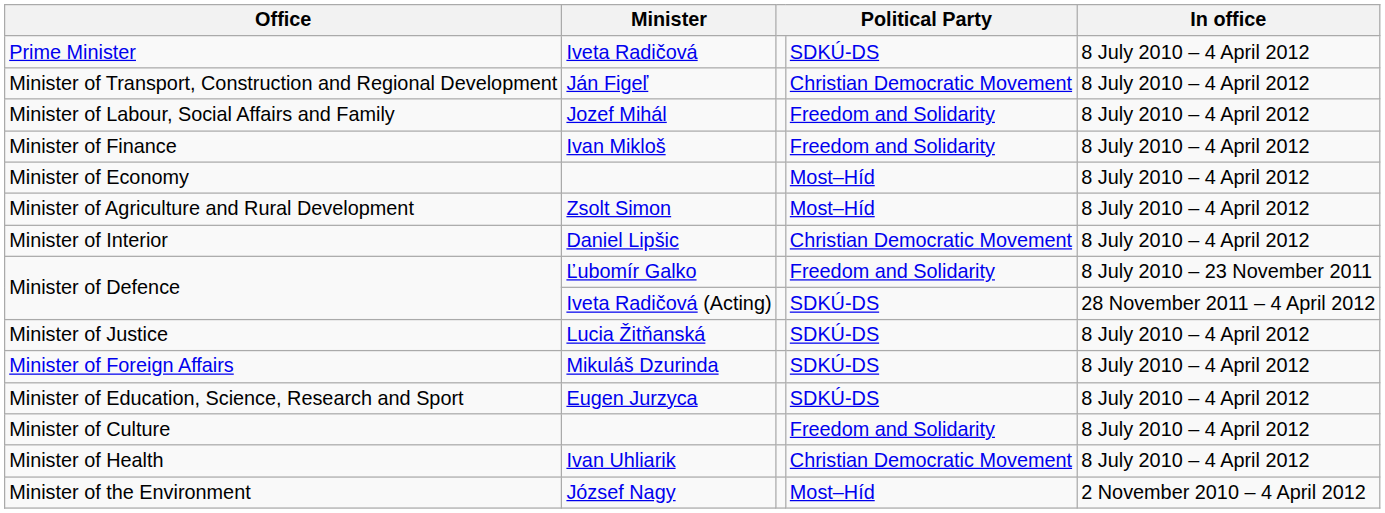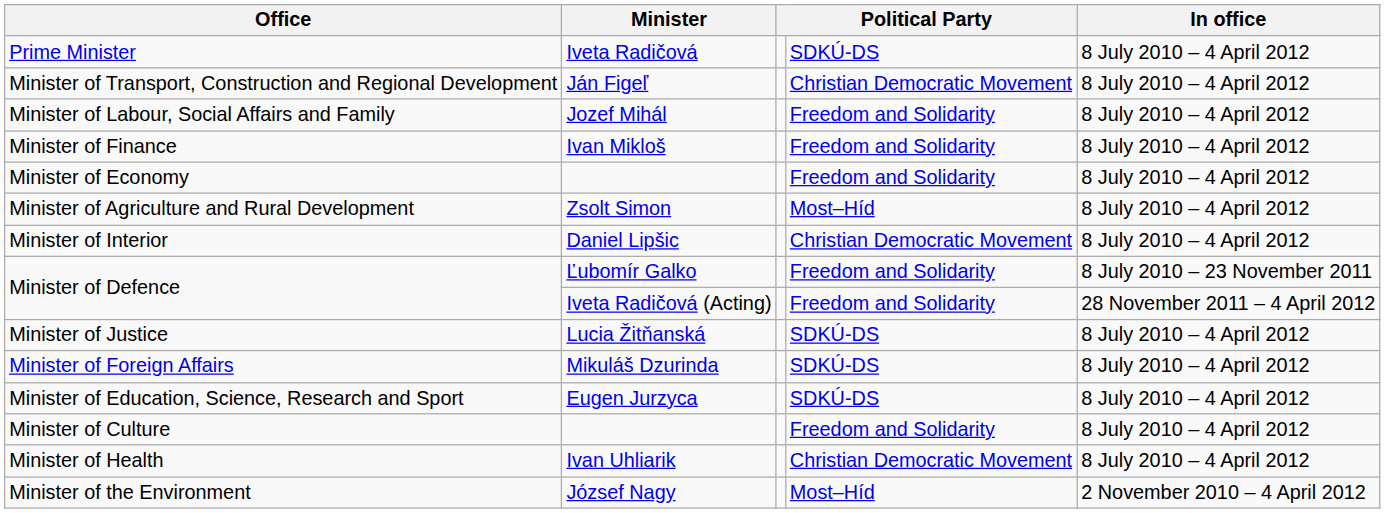(832, 177) Most–Híd -> (892, 177) Freedom and Solidarity
(834, 303) SDKÚ-DS -> (892, 303) Freedom and Solidarity
